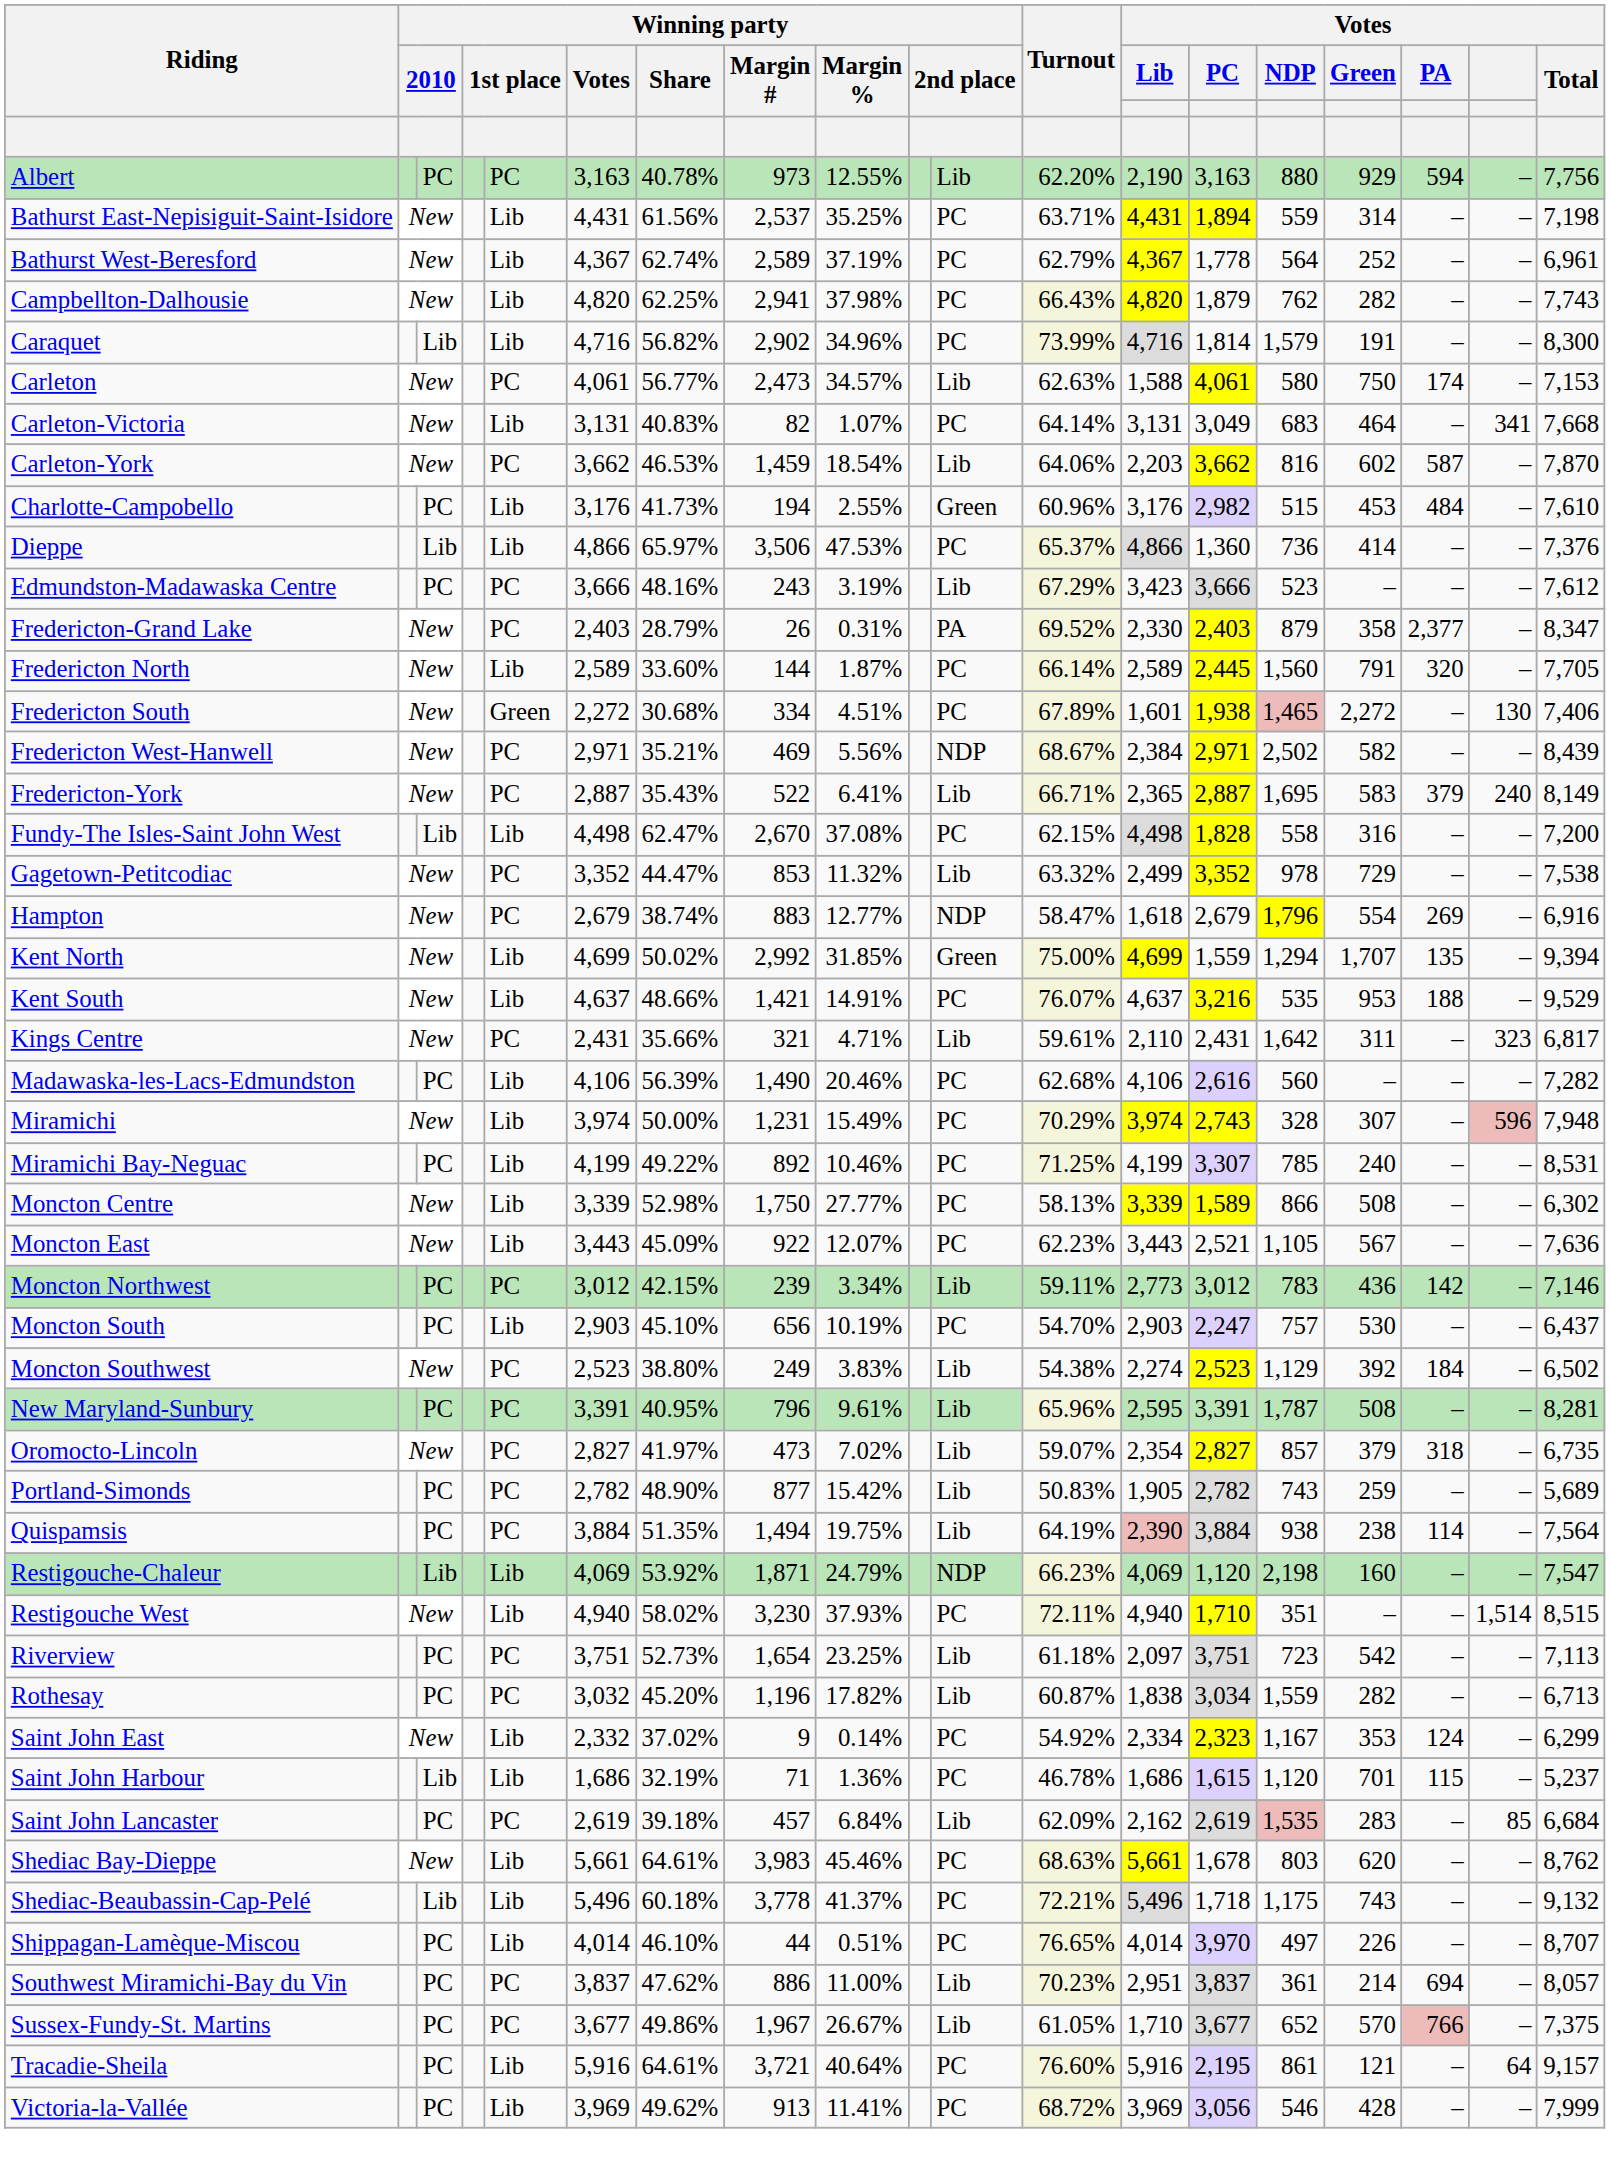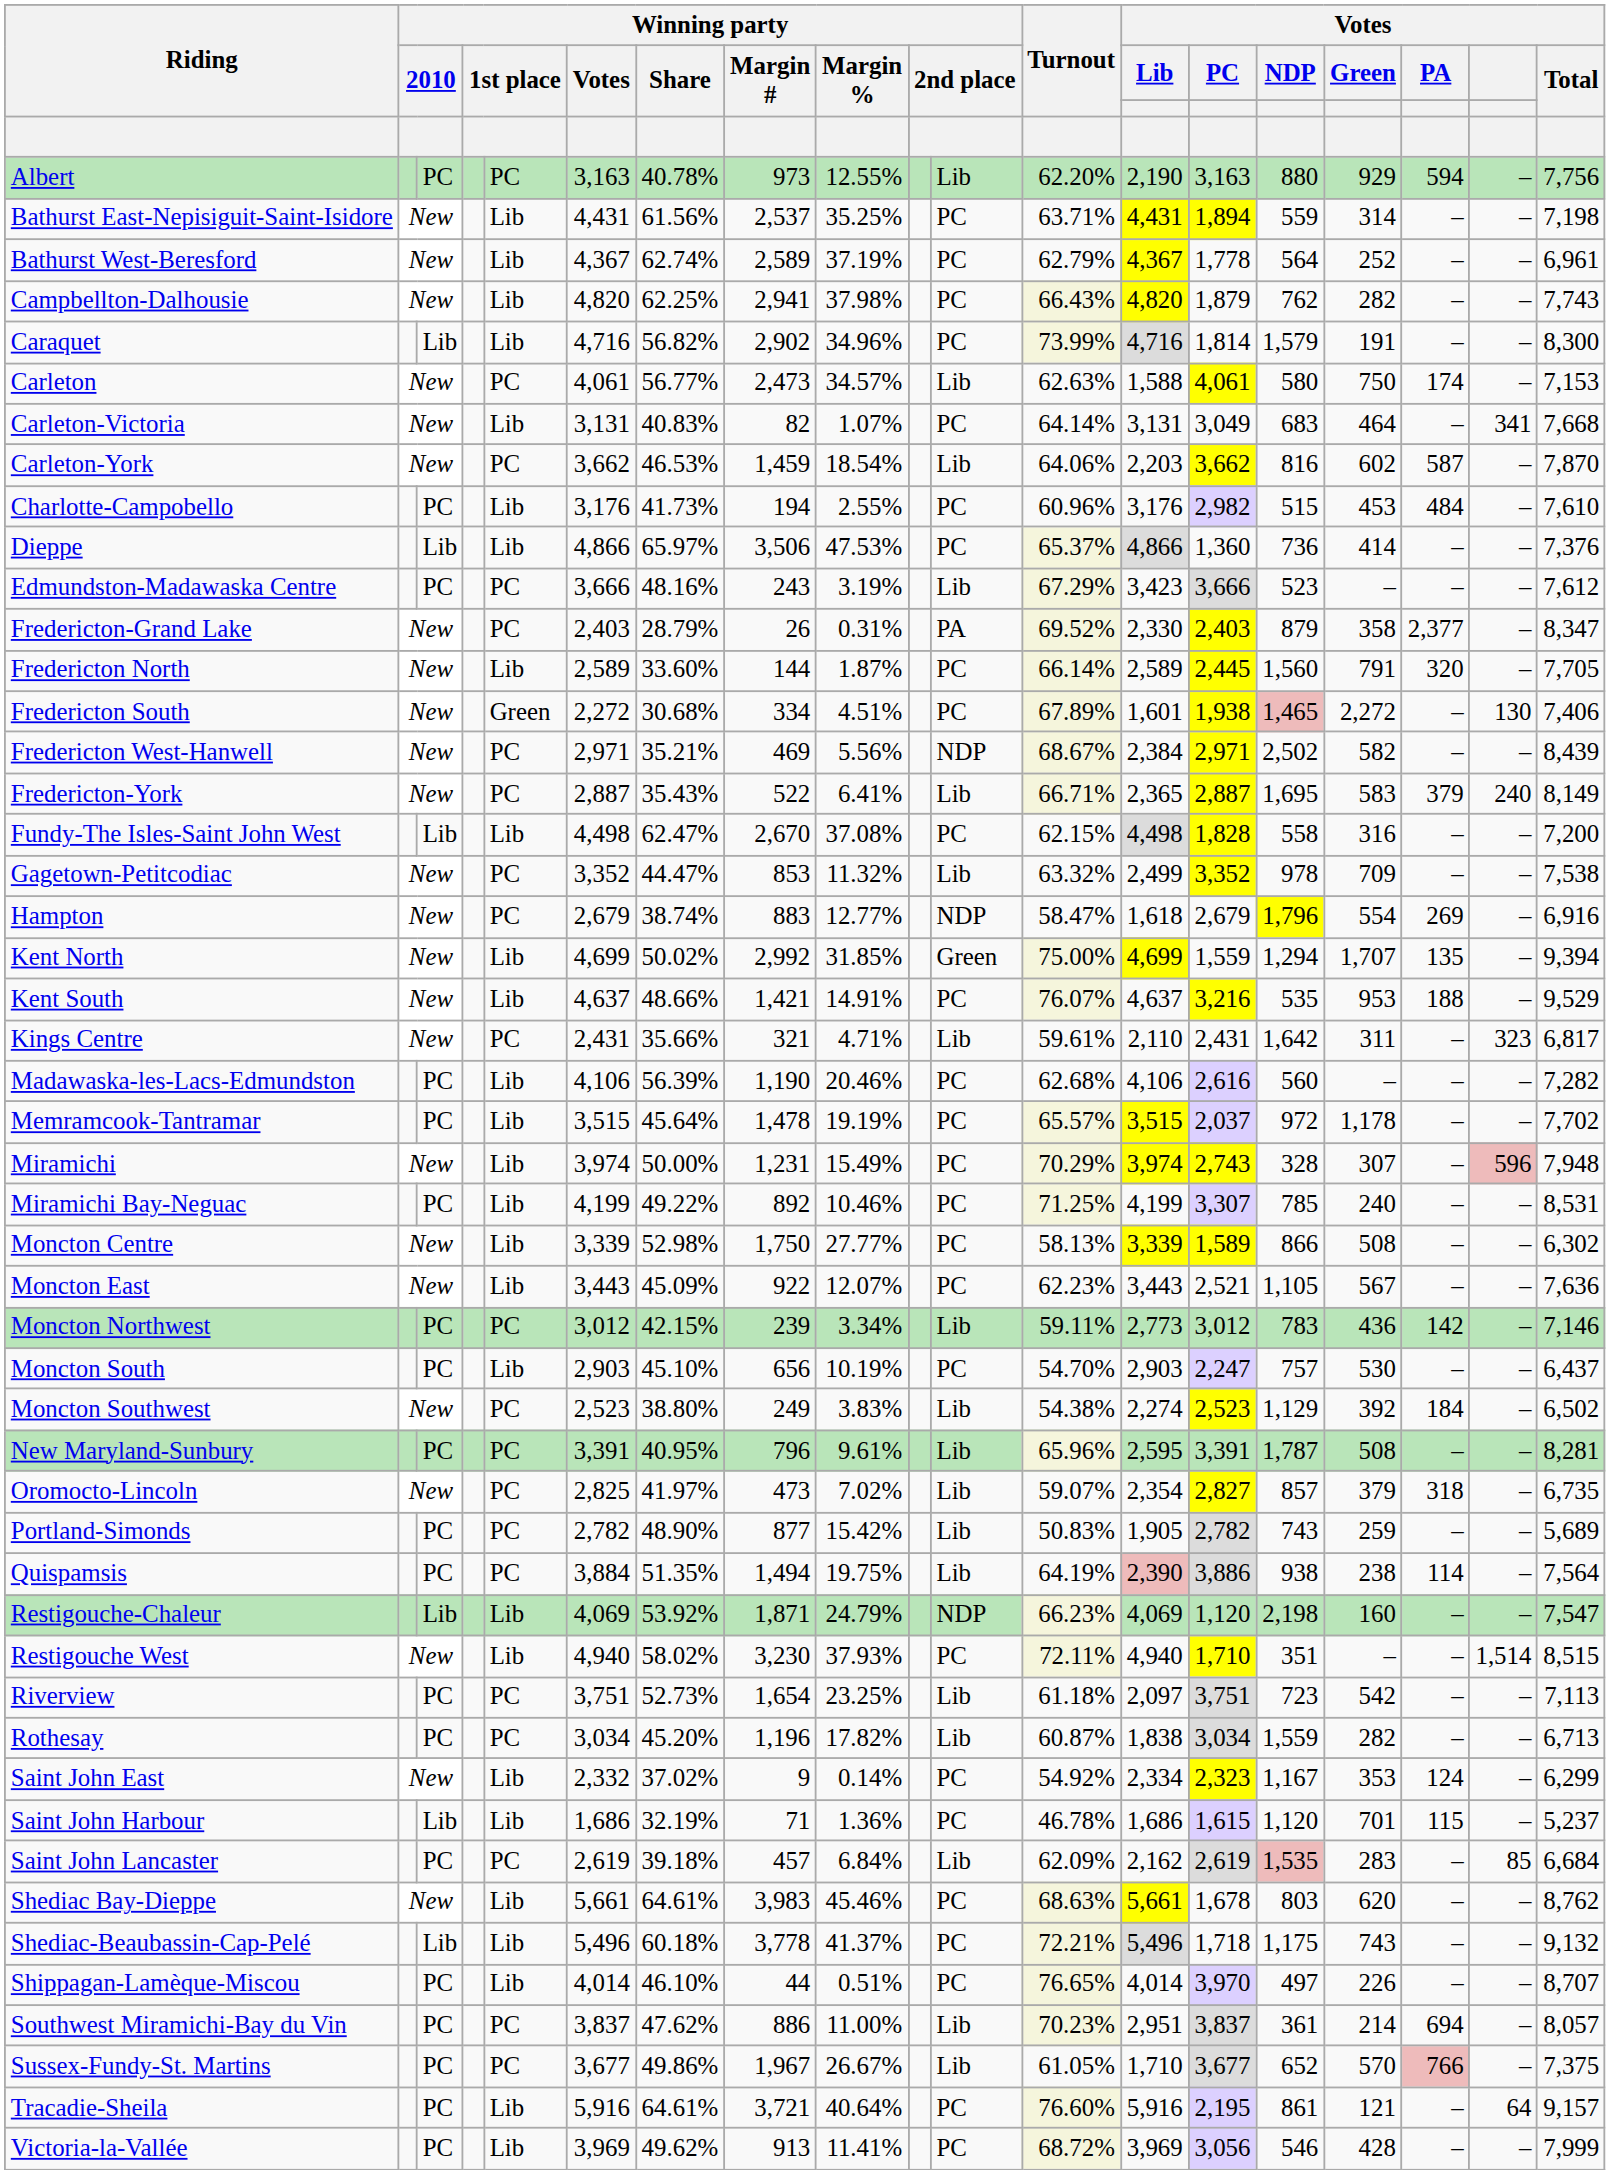(967, 505) Green -> (952, 505) PC
(1377, 875) 729 -> (1377, 875) 709
(782, 1080) 1,490 -> (782, 1080) 1,190
+ row: (136, 1121)
(602, 1449) 2,827 -> (602, 1491) 2,825
(1222, 1532) 3,884 -> (1222, 1573) 3,886
(602, 1696) 3,032 -> (602, 1737) 3,034
